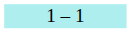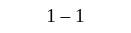(65, 16) paleturquoise background -> (65, 16) no background
